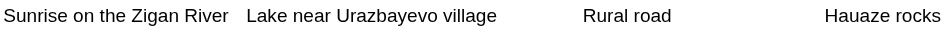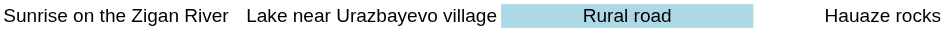(627, 15) no background -> (627, 15) lightblue background
